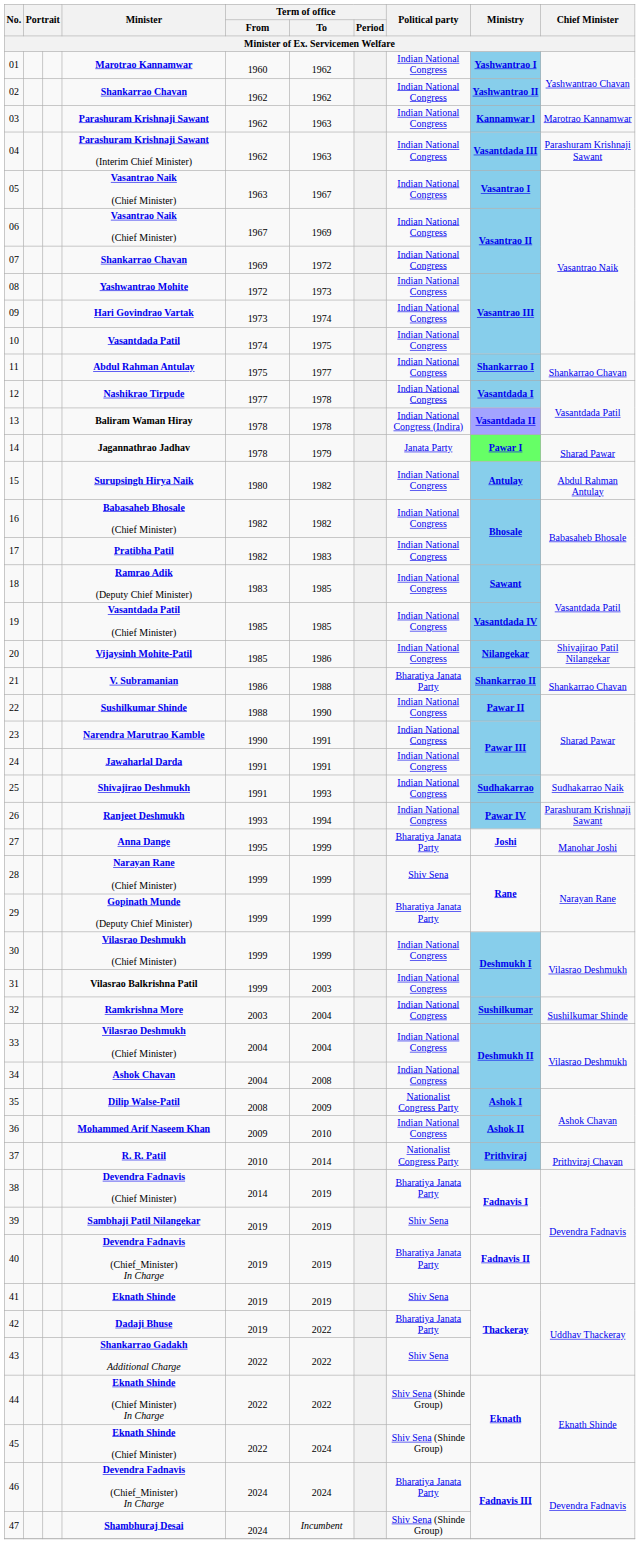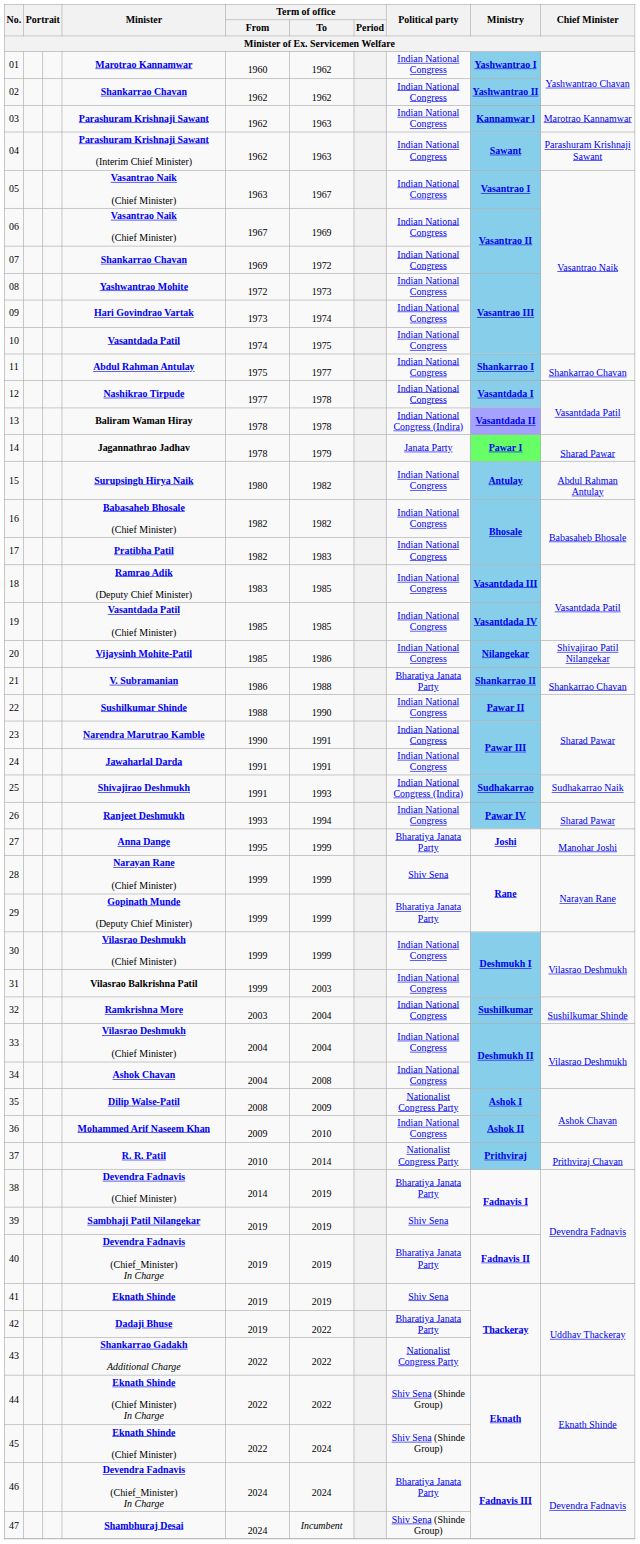(506, 151) Vasantdada III -> (506, 151) Sawant
(506, 583) Sawant -> (506, 583) Vasantdada III
(428, 788) Indian National Congress -> (428, 788) Indian National Congress (Indira)
(588, 815) Parashuram Krishnaji Sawant -> (588, 821) Sharad Pawar
(428, 1356) Shiv Sena -> (428, 1356) Nationalist Congress Party
